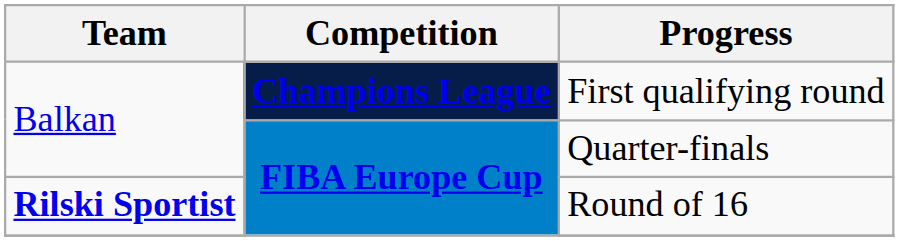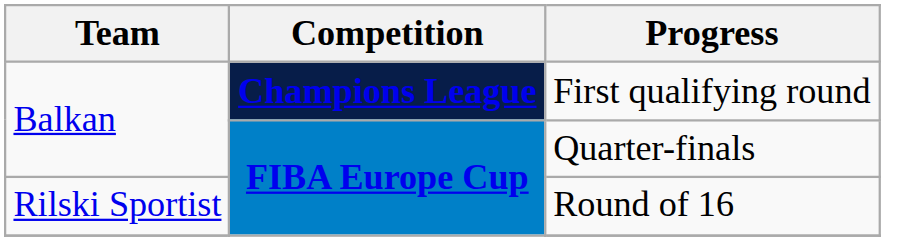(124, 205) bold -> (117, 205) normal
